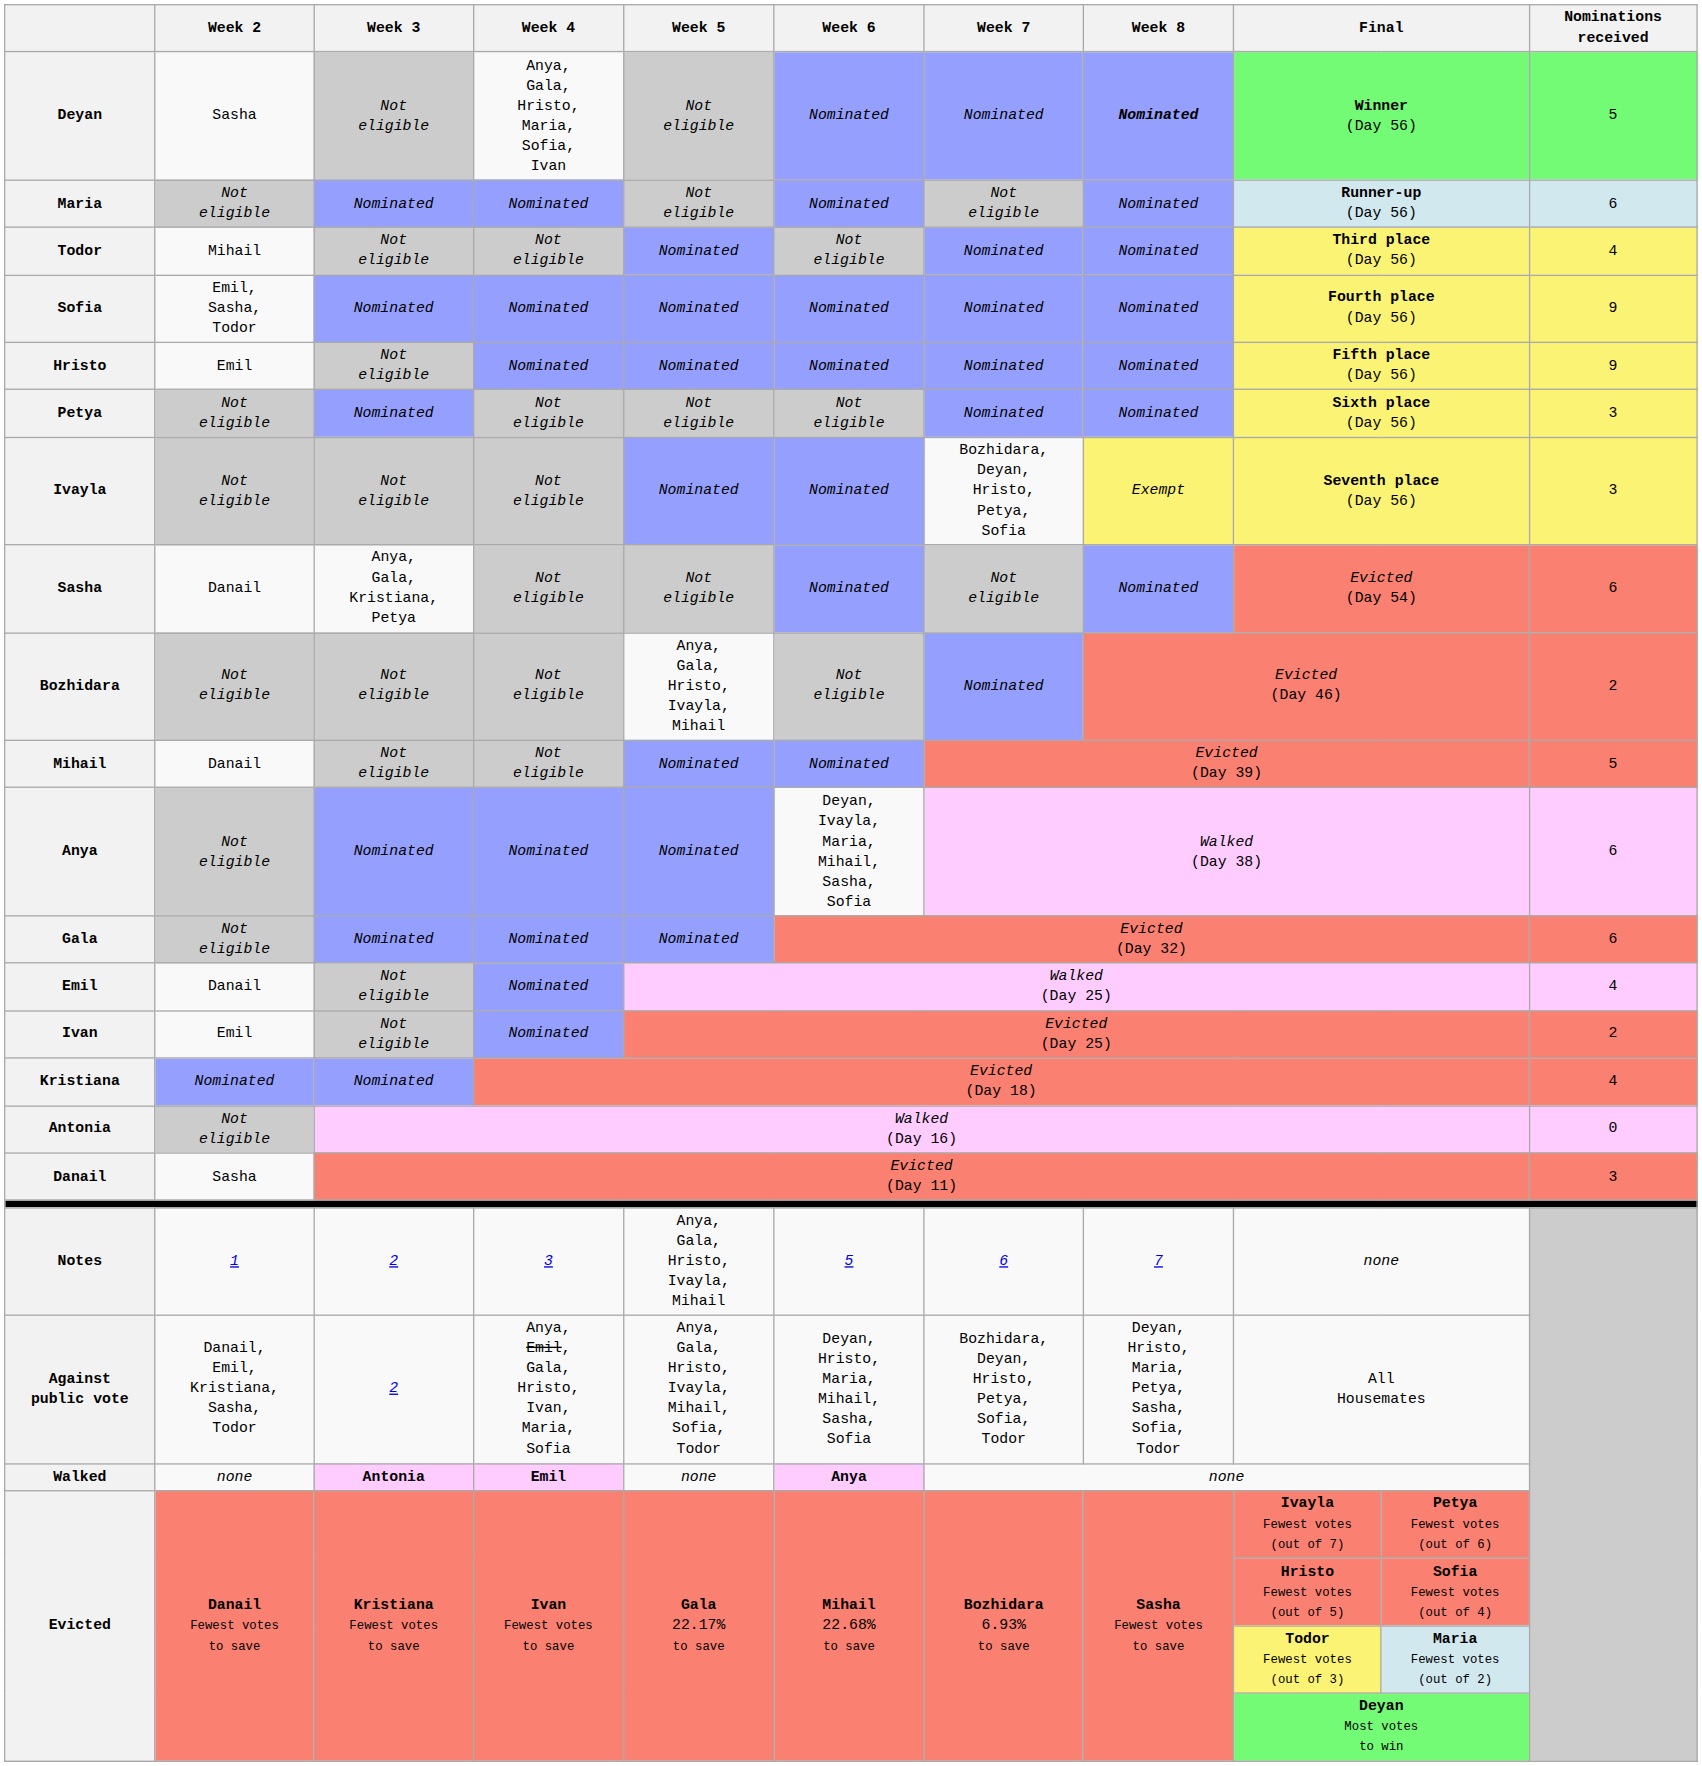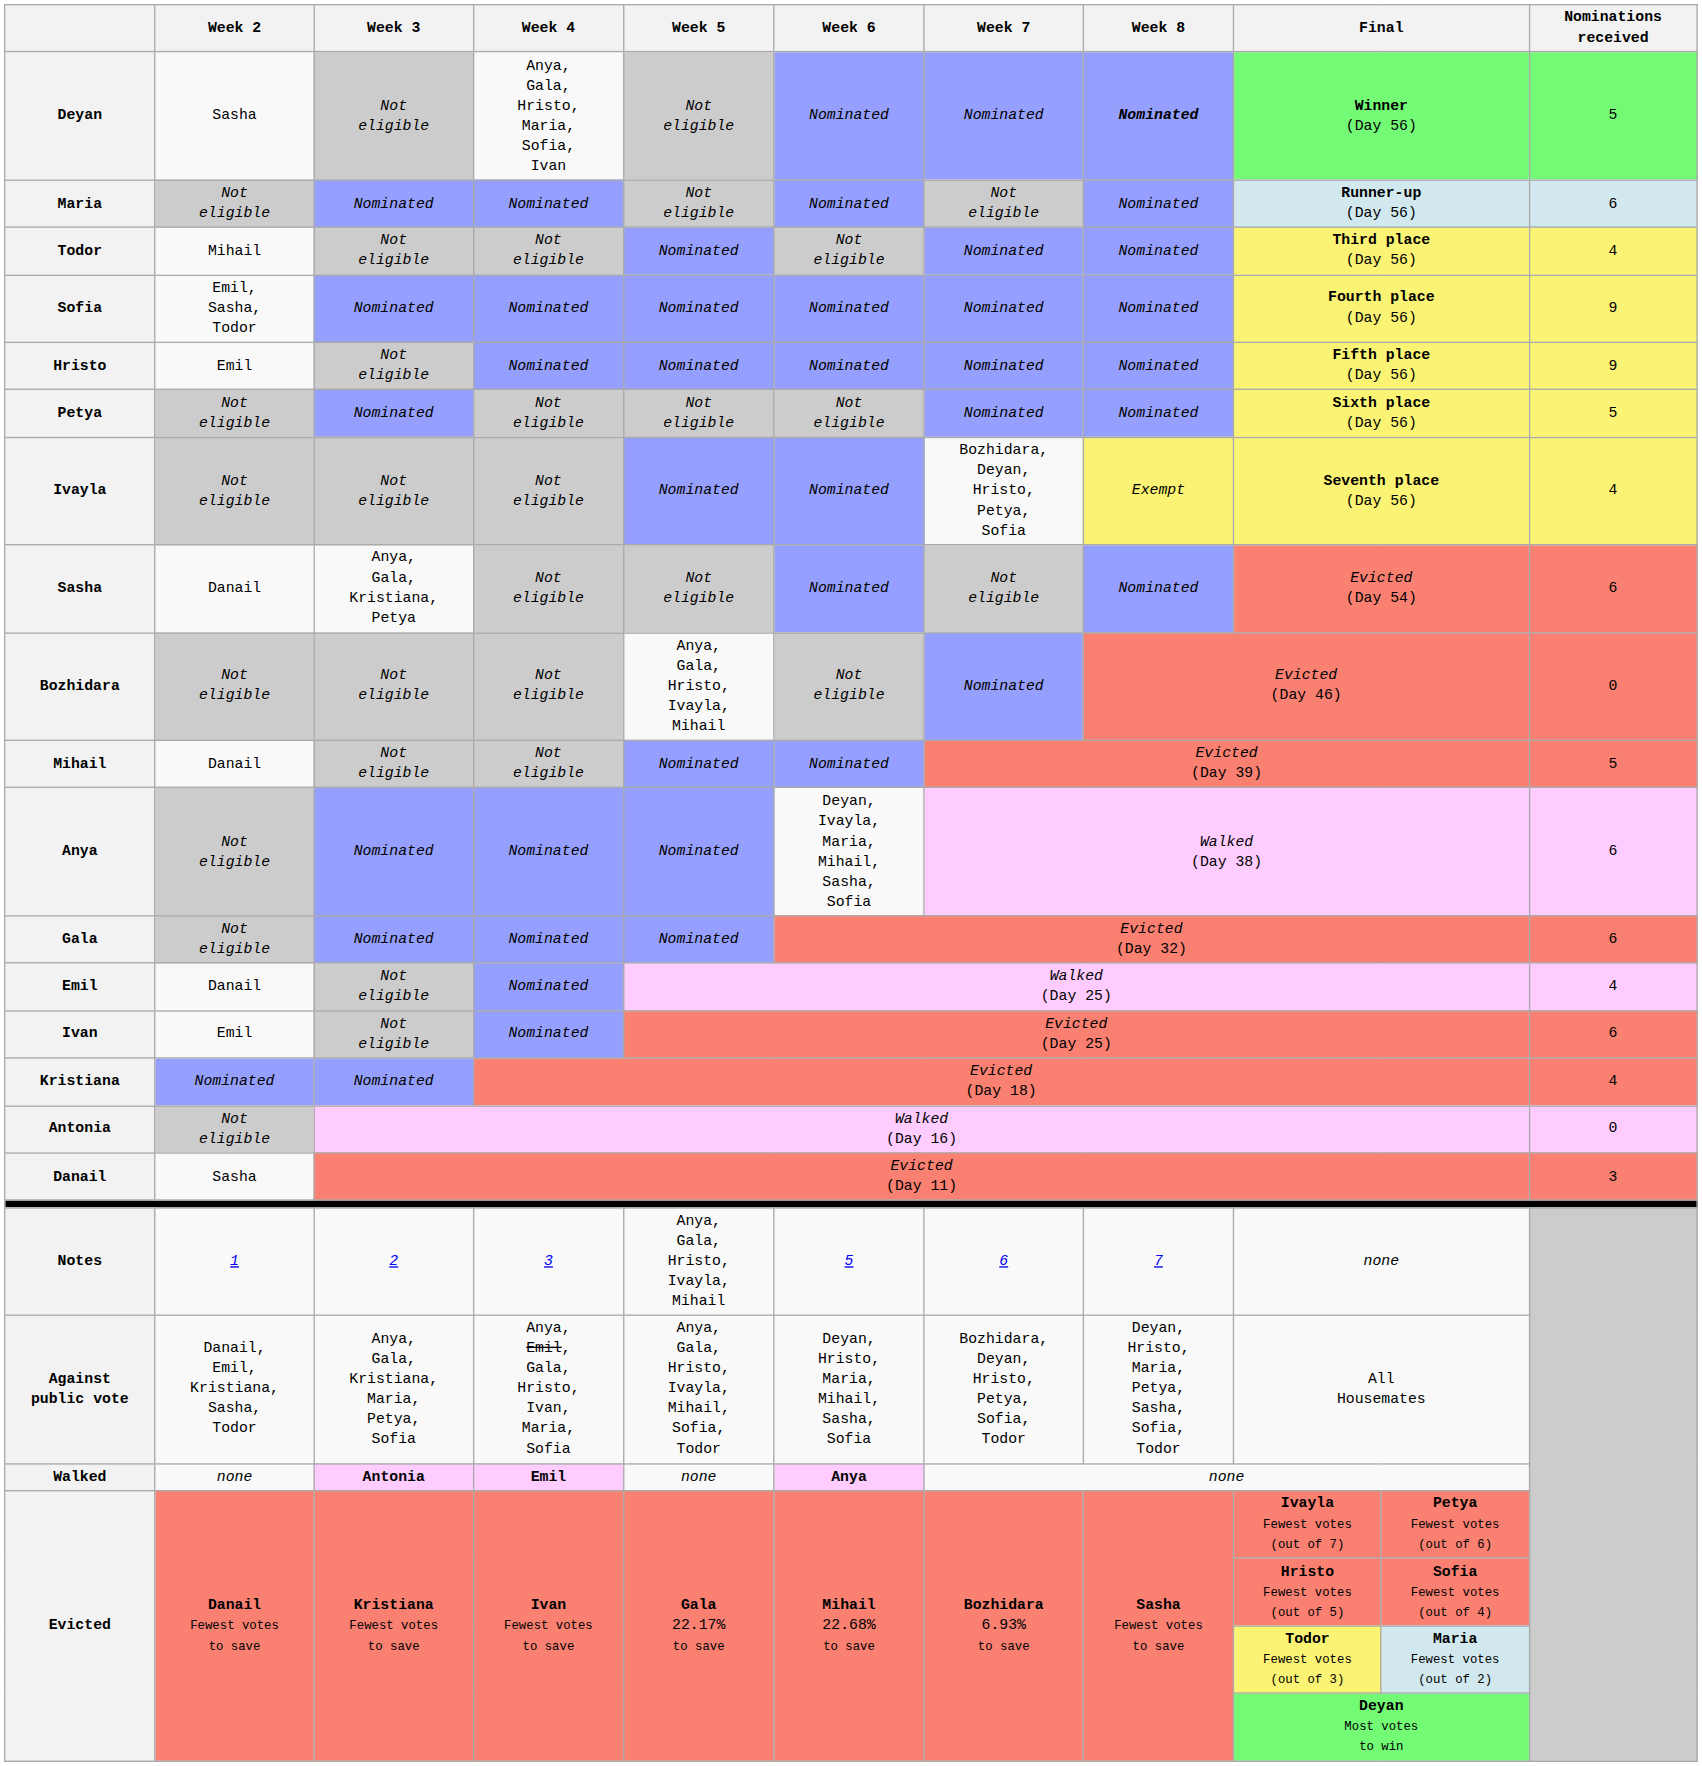(1613, 413) 3 -> (1613, 413) 5
(1613, 491) 3 -> (1613, 491) 4
(1613, 686) 2 -> (1613, 686) 0
(1613, 1034) 2 -> (1613, 1034) 6
(394, 1389) 2 -> (394, 1389) Anya, Gala, Kristiana, Maria, Petya, Sofia
